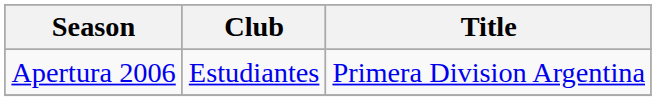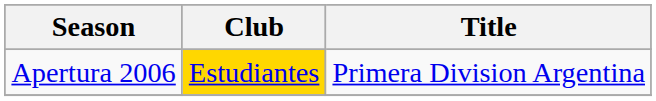(254, 71) no background -> (254, 71) gold background
